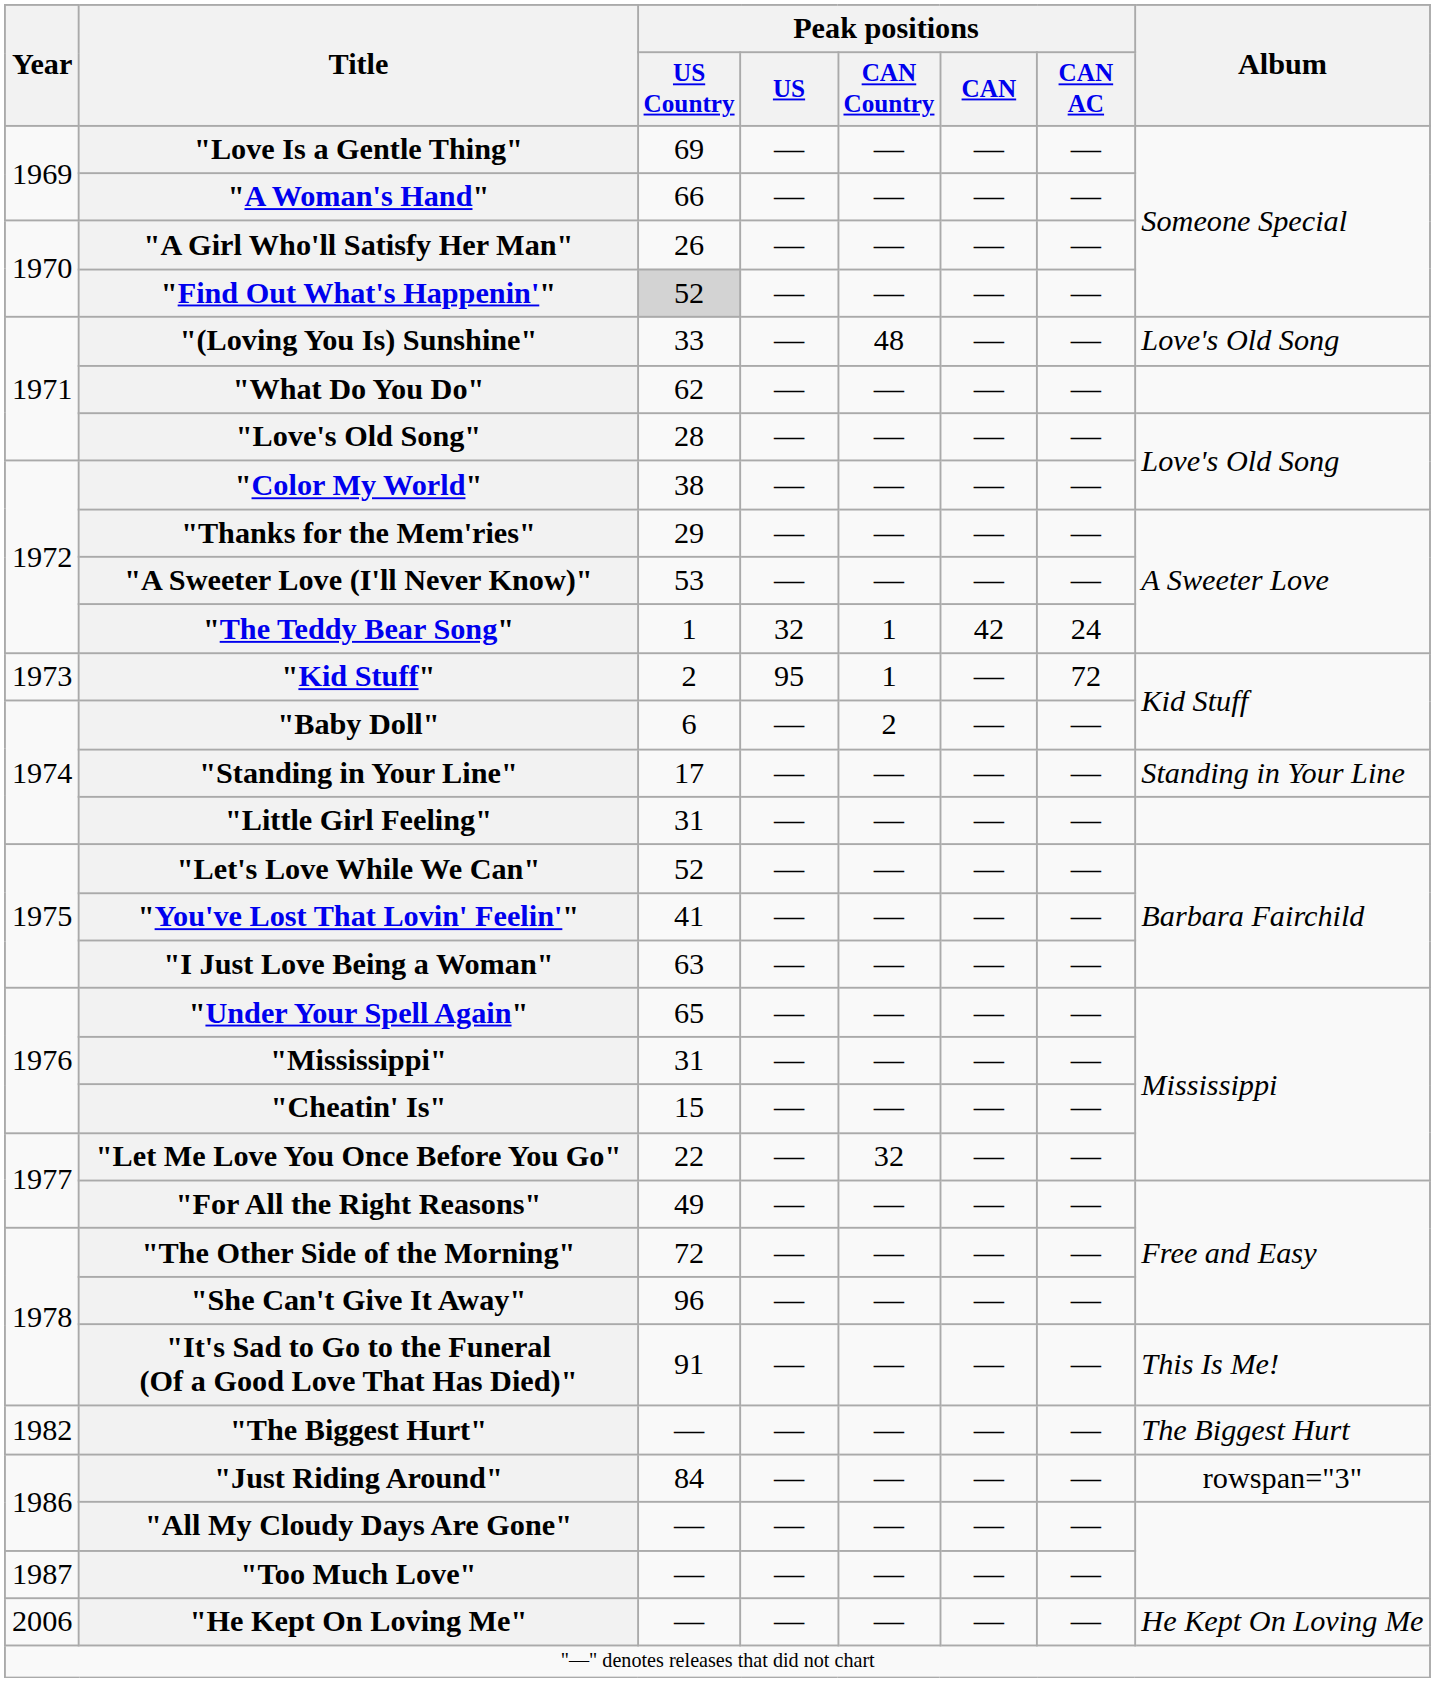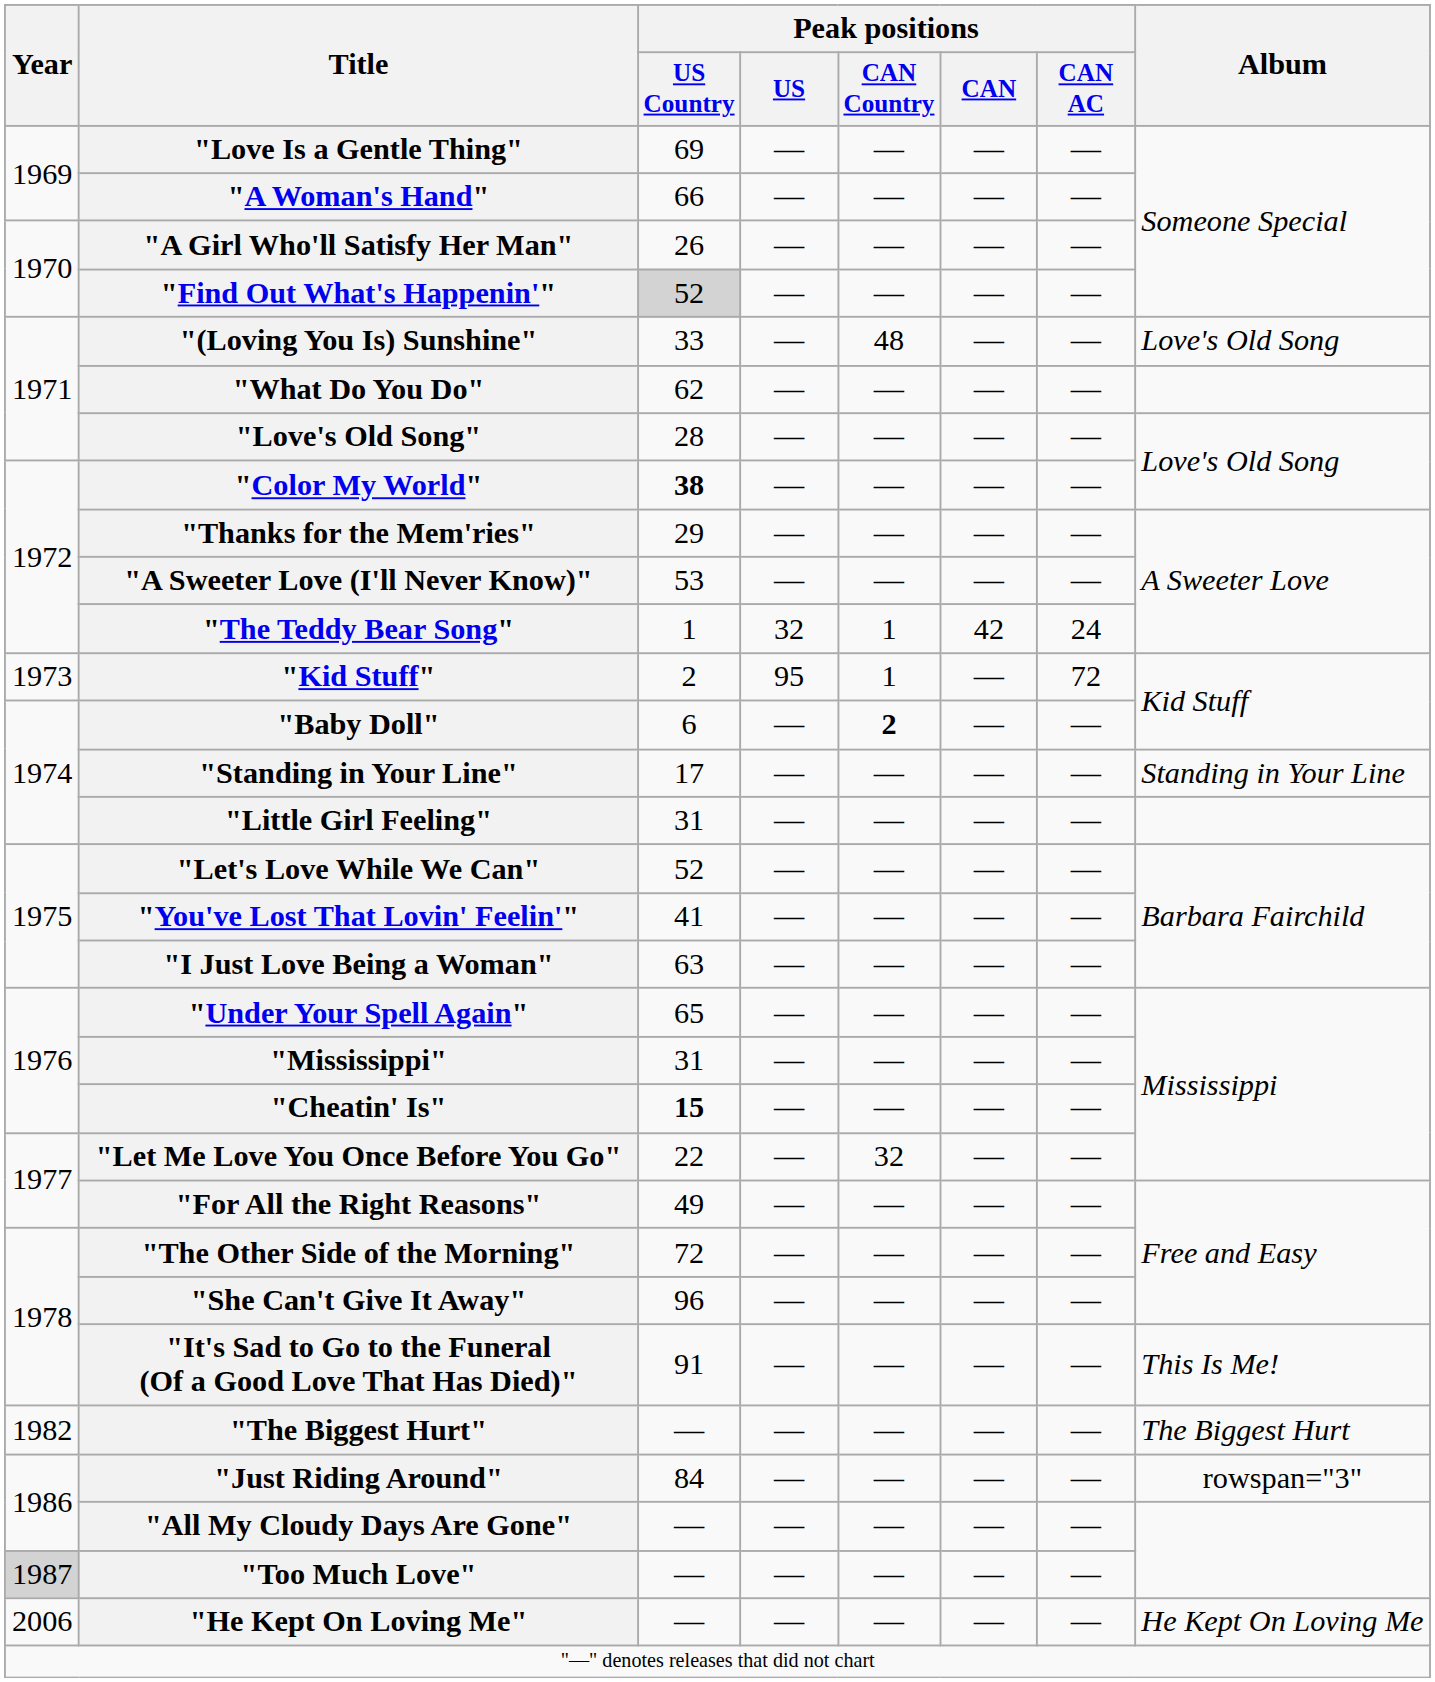(689, 484) normal -> (689, 484) bold
(889, 724) normal -> (889, 724) bold
(689, 1108) normal -> (689, 1108) bold
(42, 1573) no background -> (42, 1573) lightgrey background
